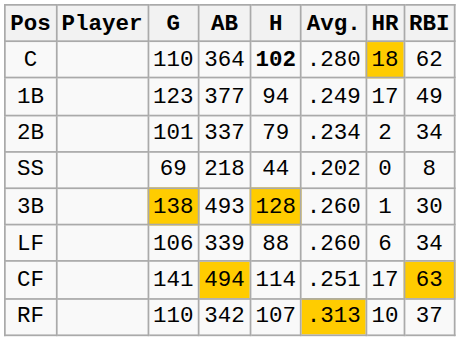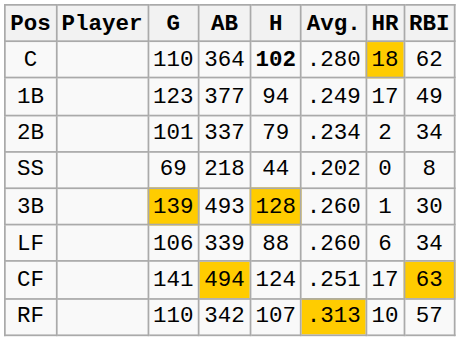(173, 206) 138 -> (173, 206) 139
(276, 280) 114 -> (276, 280) 124
(429, 316) 37 -> (429, 316) 57
